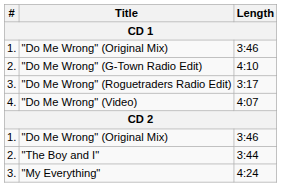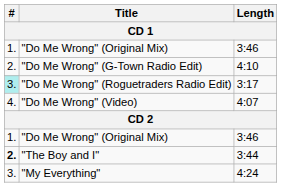(12, 84) no background -> (12, 84) paleturquoise background
(12, 155) normal -> (12, 155) bold
